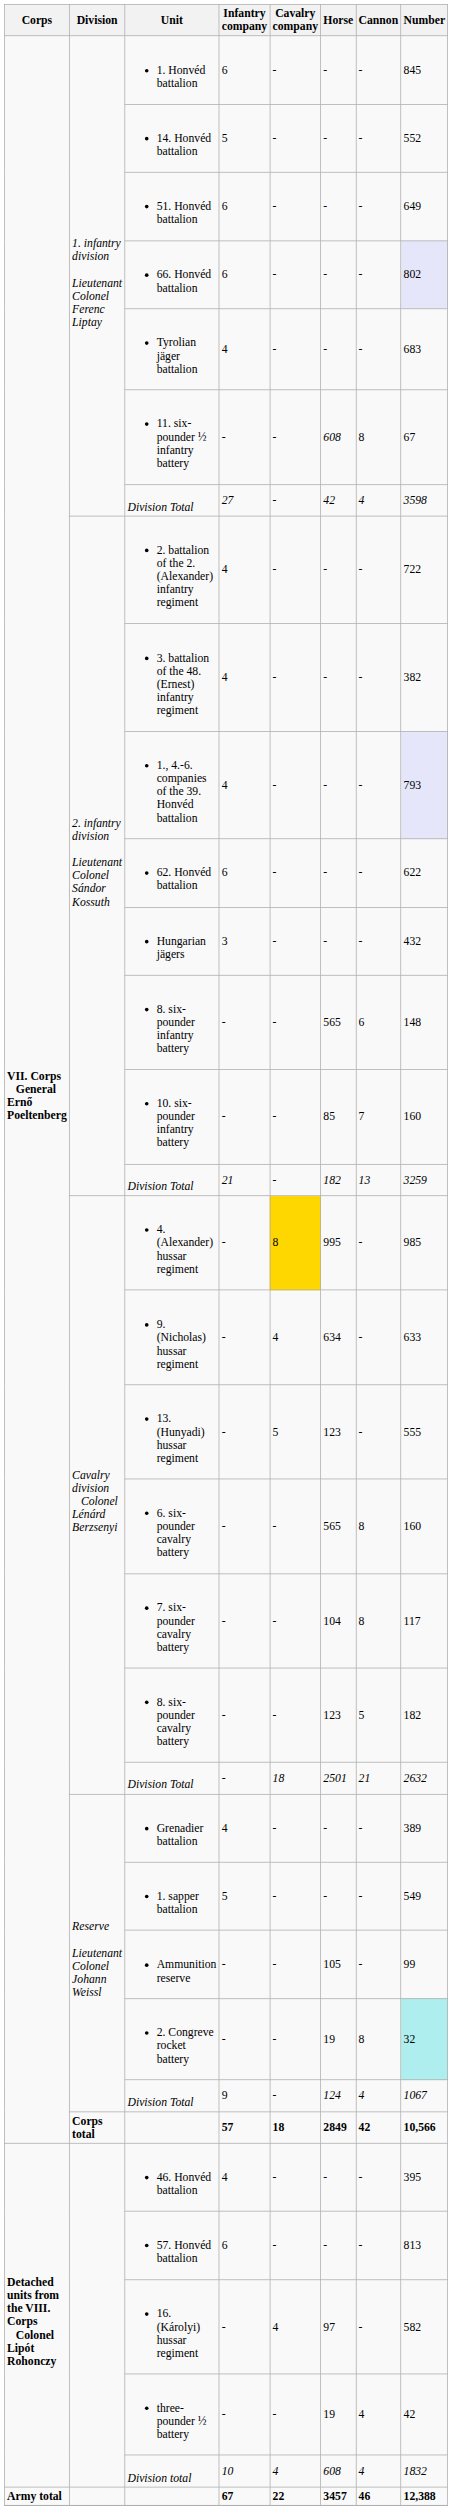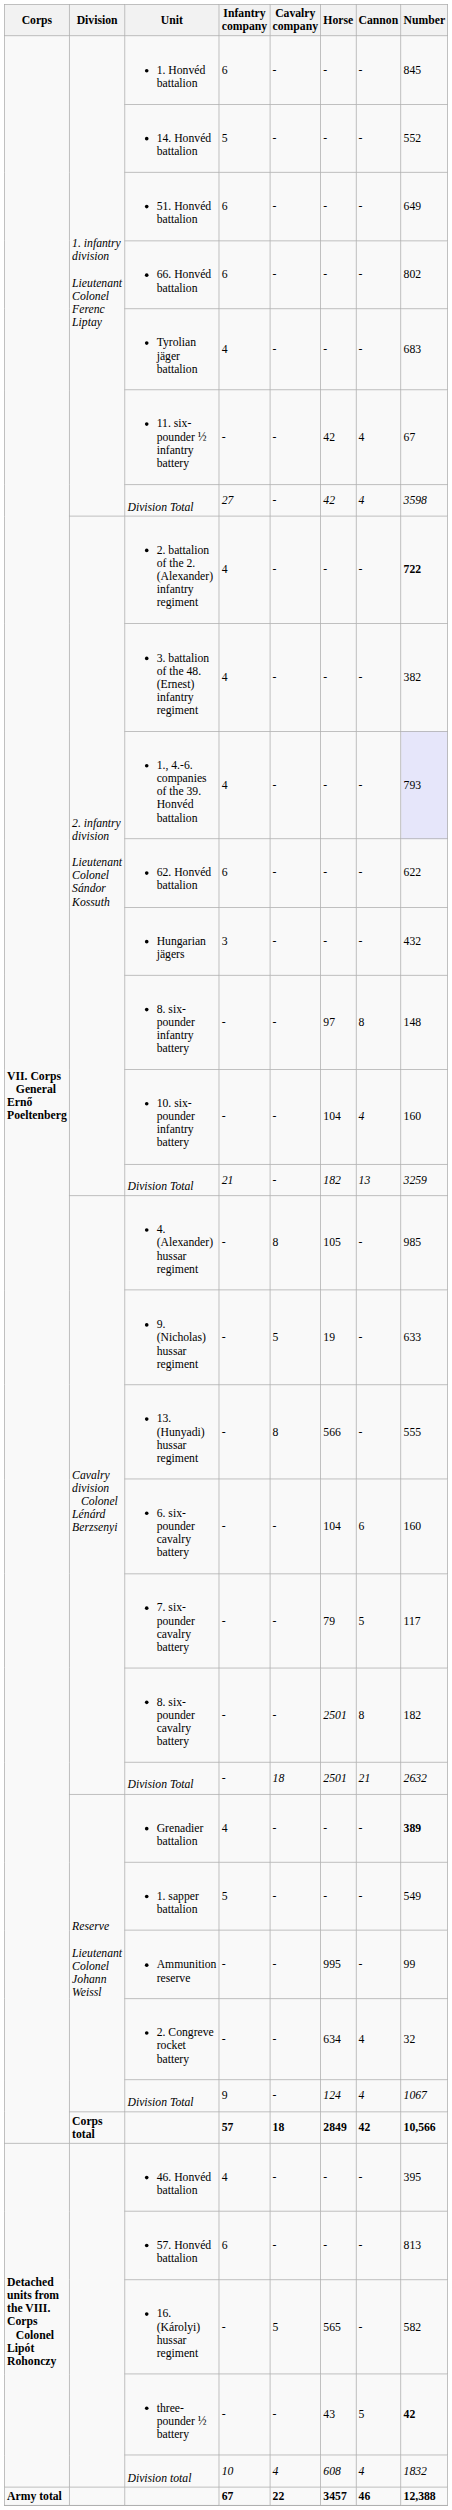(412, 274) lavender background -> (412, 274) no background
(332, 437) 608 -> (329, 437) 42
(362, 437) 8 -> (362, 437) 4
(412, 570) normal -> (412, 570) bold
(332, 1022) 565 -> (329, 1022) 97
(362, 1022) 6 -> (362, 1022) 8
(329, 1116) 85 -> (332, 1116) 104
(362, 1116) 7 -> (362, 1116) 4
(275, 1243) gold background -> (275, 1243) no background
(332, 1243) 995 -> (332, 1243) 105
(275, 1337) 4 -> (275, 1337) 5
(332, 1337) 634 -> (329, 1337) 19
(275, 1431) 5 -> (275, 1431) 8
(332, 1431) 123 -> (332, 1431) 566
(332, 1526) 565 -> (332, 1526) 104
(362, 1526) 8 -> (362, 1526) 6
(332, 1620) 104 -> (329, 1620) 79
(362, 1620) 8 -> (362, 1620) 5
(332, 1715) 123 -> (335, 1715) 2501
(362, 1715) 5 -> (362, 1715) 8
(412, 1828) normal -> (412, 1828) bold
(332, 1964) 105 -> (332, 1964) 995
(329, 2039) 19 -> (332, 2039) 634
(362, 2039) 8 -> (362, 2039) 4
(409, 2039) paleturquoise background -> (409, 2039) no background
(275, 2326) 4 -> (275, 2326) 5
(329, 2326) 97 -> (332, 2326) 565
(329, 2414) 19 -> (329, 2414) 43
(362, 2414) 4 -> (362, 2414) 5
(409, 2414) normal -> (409, 2414) bold
